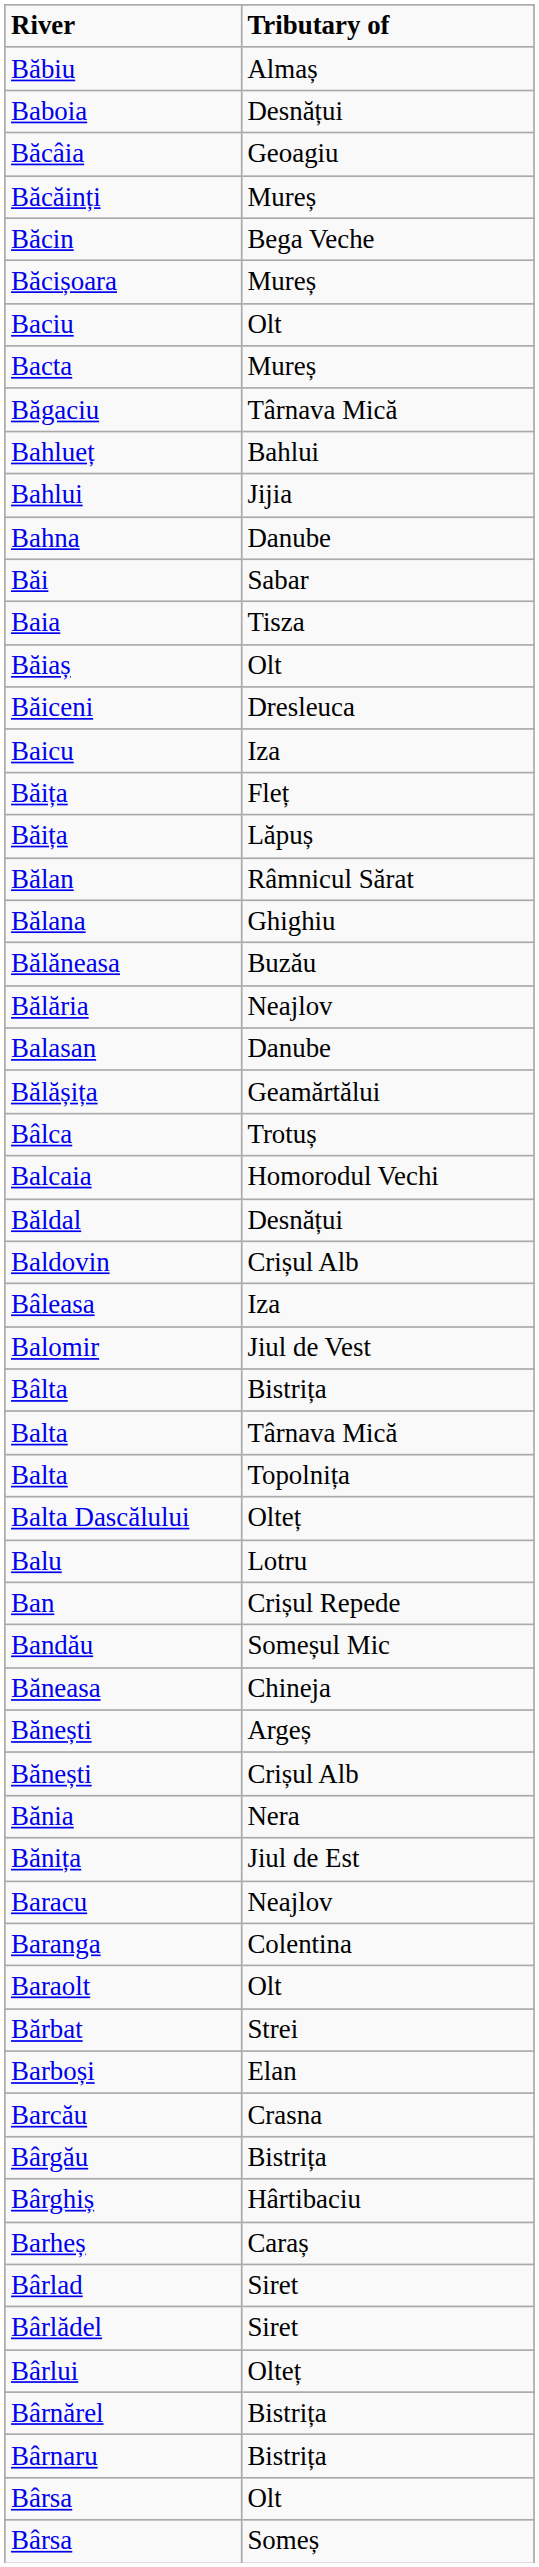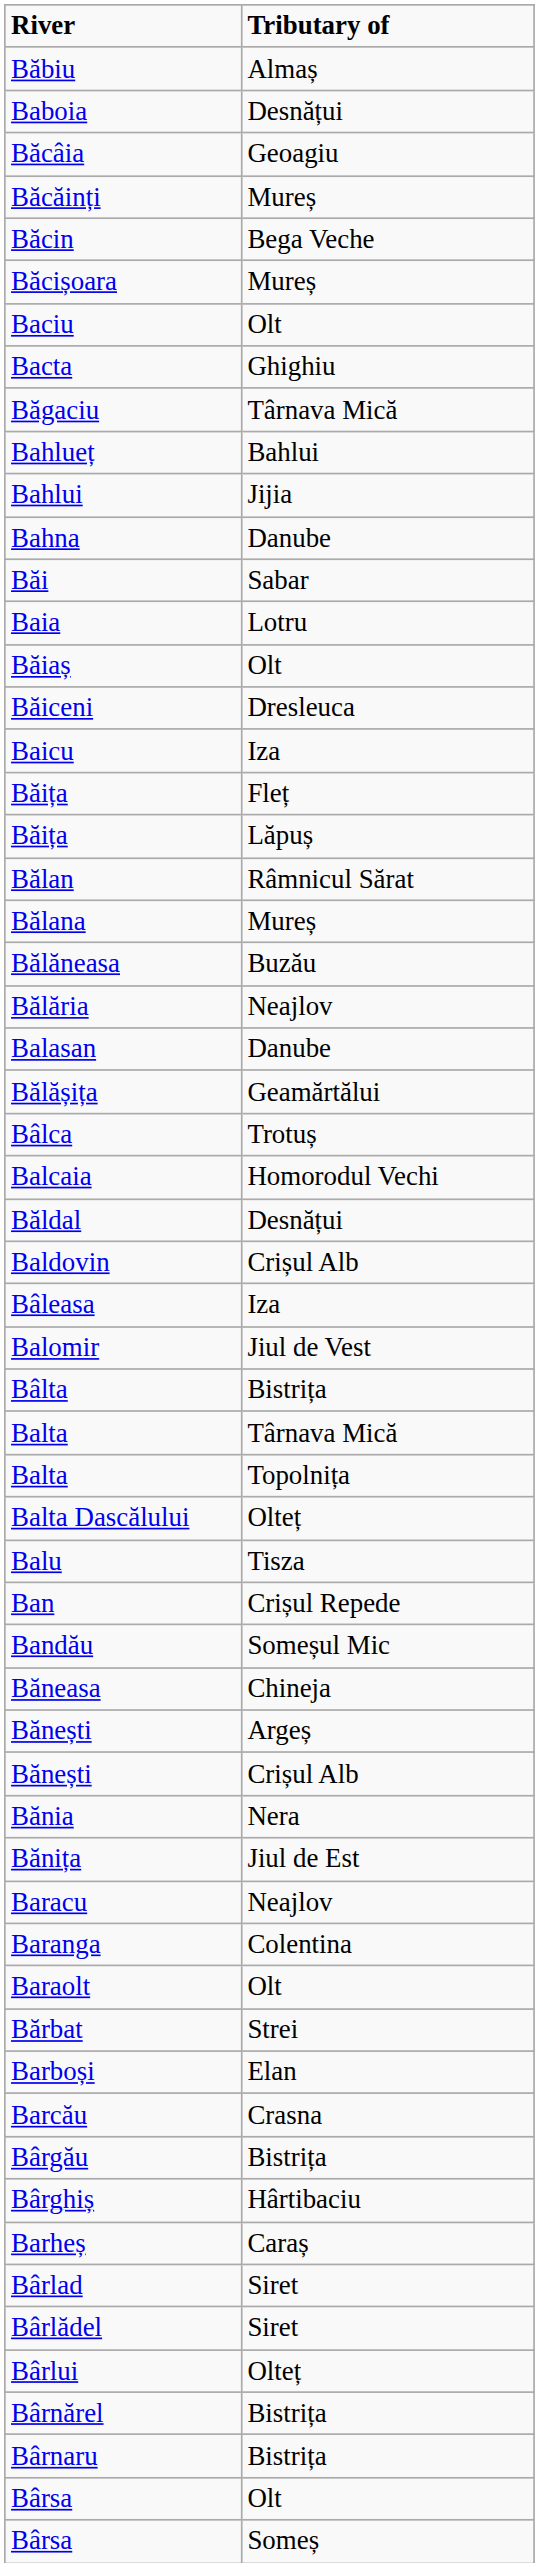(282, 366) Mureș -> (291, 366) Ghighiu
(276, 622) Tisza -> (277, 622) Lotru
(291, 921) Ghighiu -> (282, 921) Mureș
(277, 1560) Lotru -> (276, 1560) Tisza
